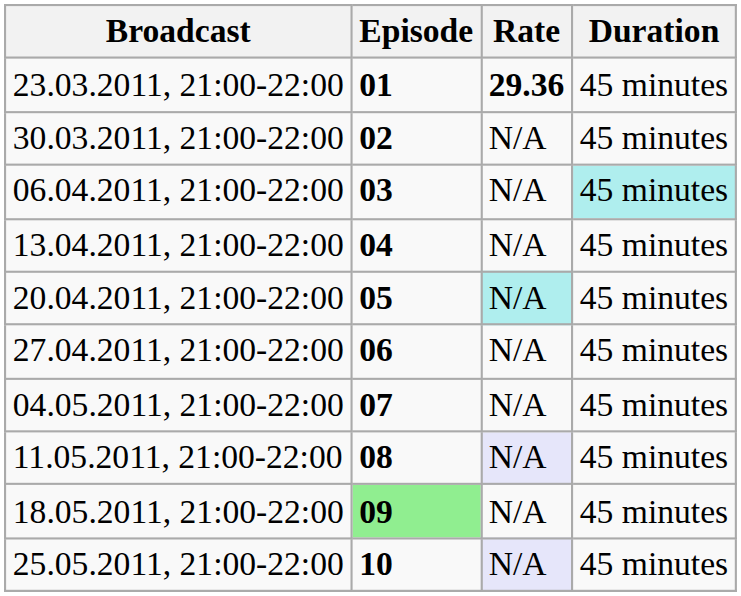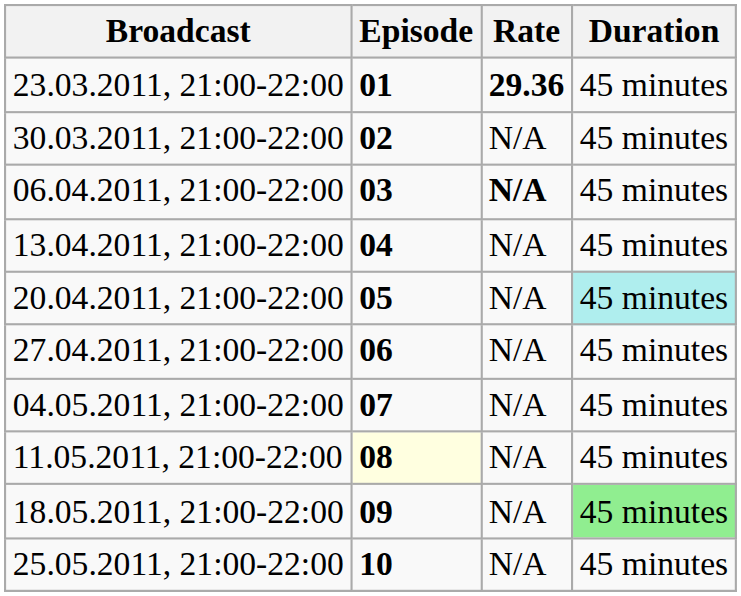(518, 191) normal -> (518, 191) bold
(654, 191) paleturquoise background -> (654, 191) no background
(518, 297) paleturquoise background -> (518, 297) no background
(654, 297) no background -> (654, 297) paleturquoise background
(376, 457) no background -> (376, 457) lightyellow background
(518, 457) lavender background -> (518, 457) no background
(376, 510) lightgreen background -> (376, 510) no background
(654, 510) no background -> (654, 510) lightgreen background
(518, 564) lavender background -> (518, 564) no background
